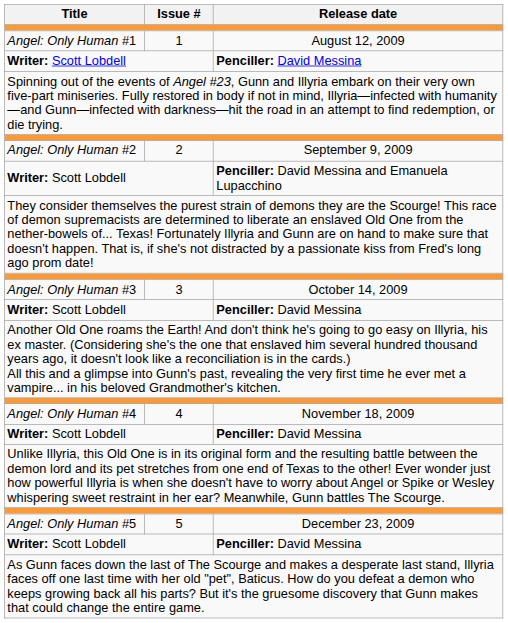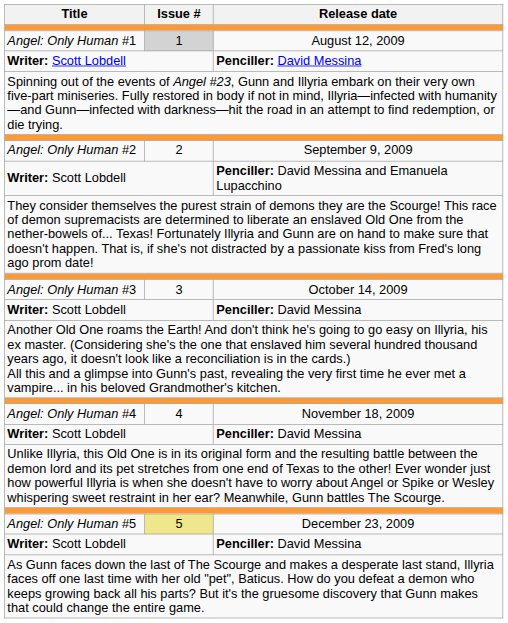(179, 40) no background -> (179, 40) lightgrey background
(179, 524) no background -> (179, 524) khaki background
